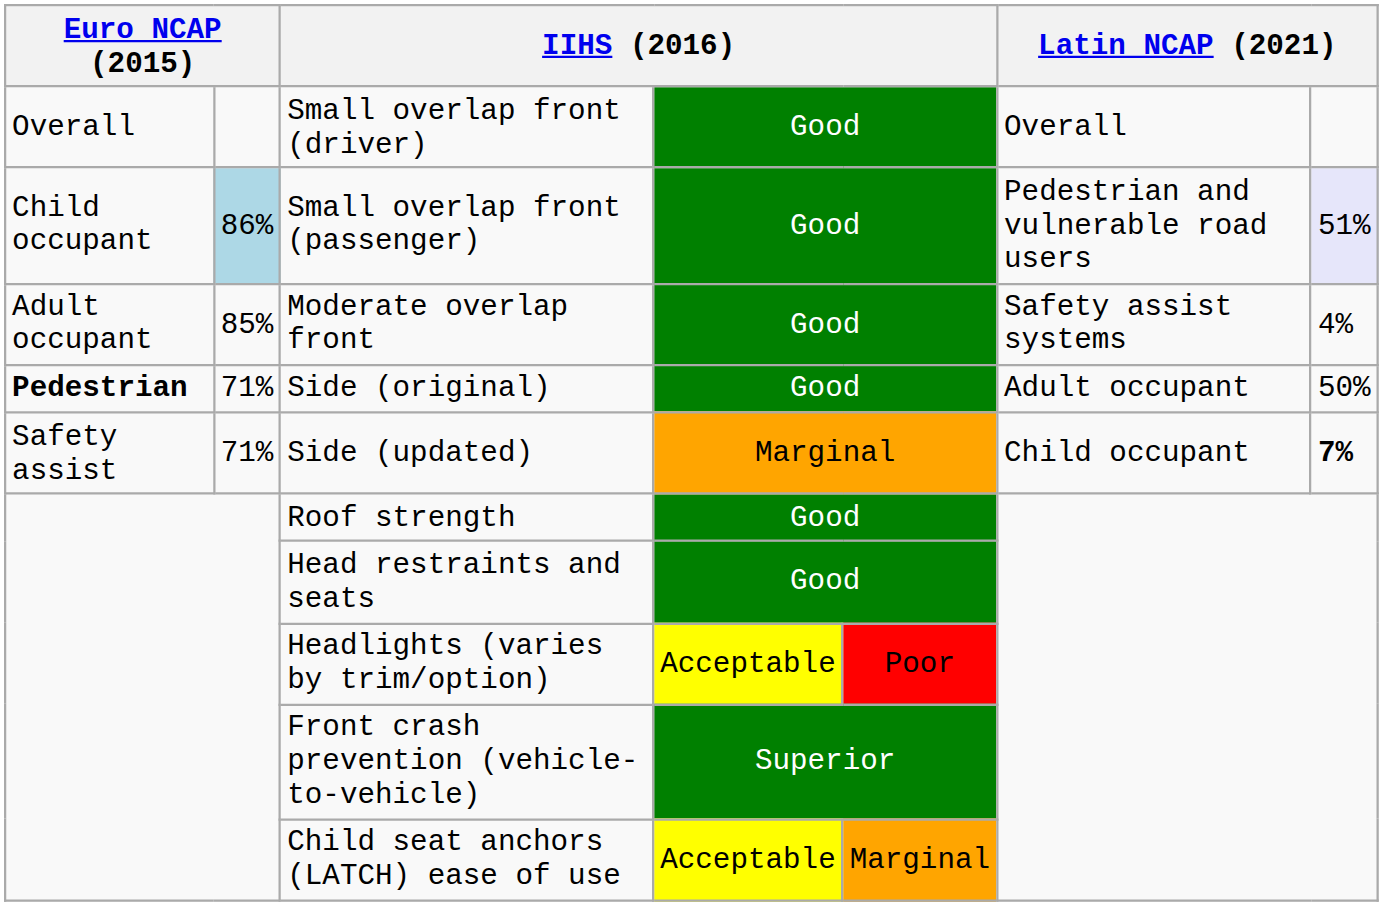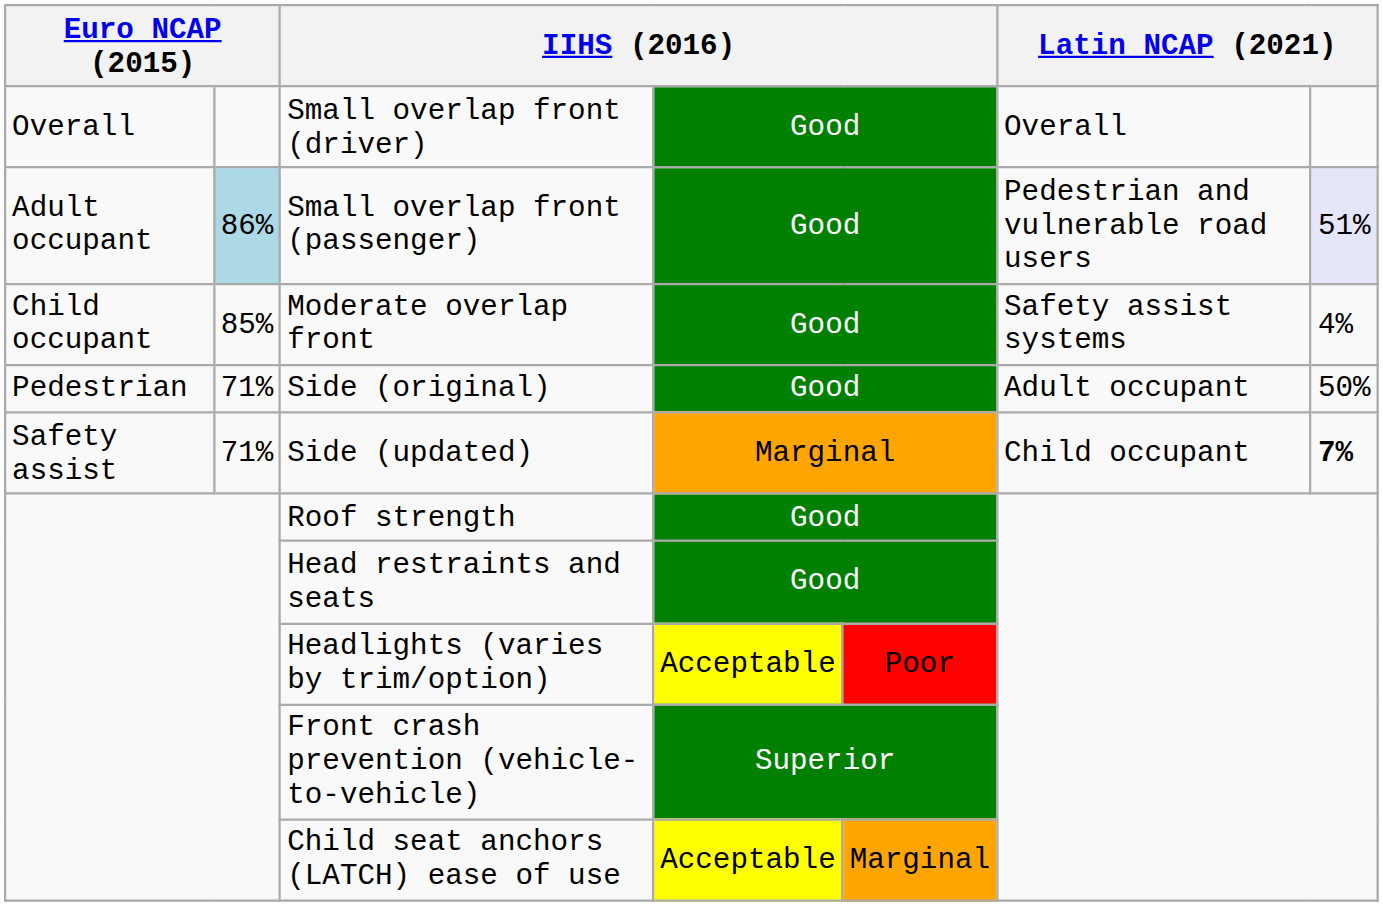(82, 226) Child occupant -> (82, 226) Adult occupant
(82, 324) Adult occupant -> (82, 324) Child occupant
(100, 388) bold -> (100, 388) normal
